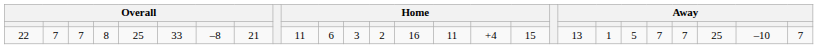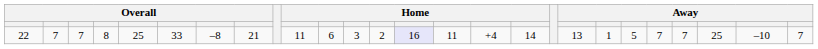(414, 35) no background -> (414, 35) lavender background
(530, 35) 15 -> (530, 35) 14
